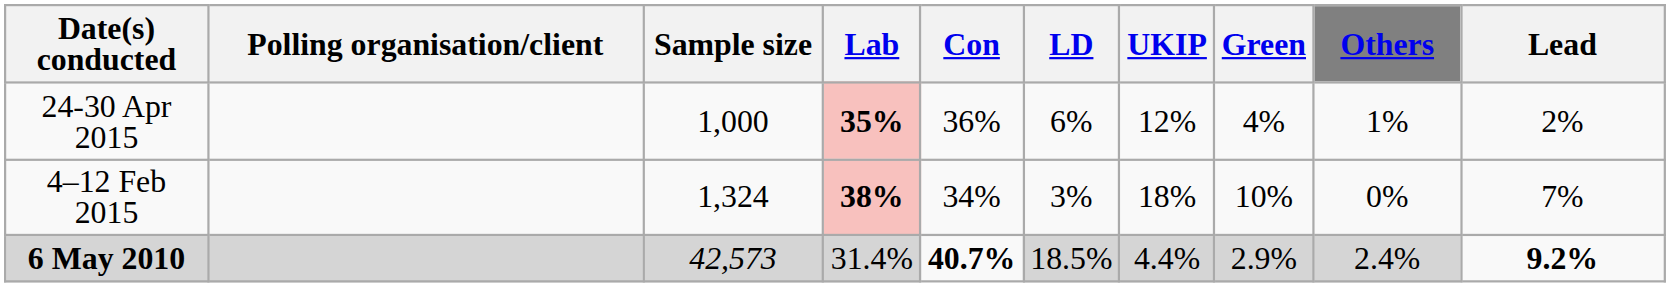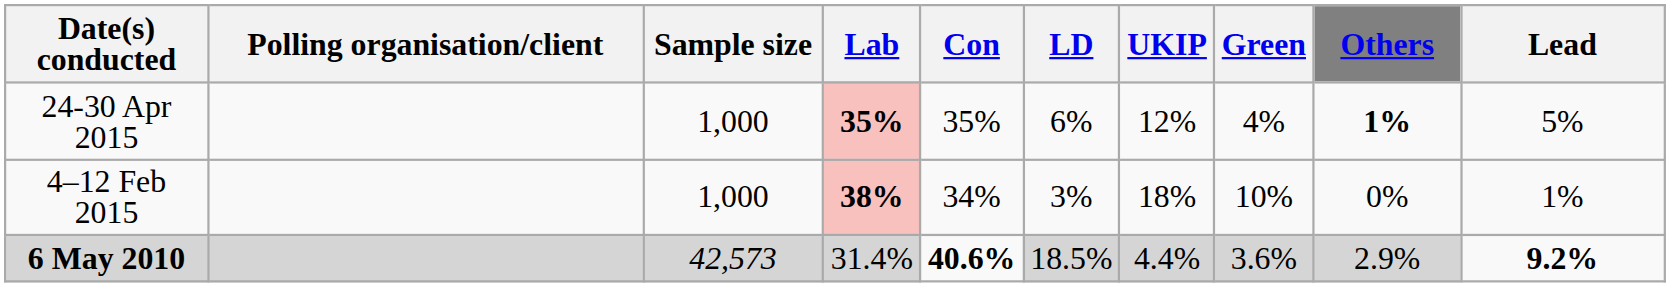(972, 121) 36% -> (972, 121) 35%
(1387, 121) normal -> (1387, 121) bold
(1562, 121) 2% -> (1562, 121) 5%
(733, 197) 1,324 -> (733, 197) 1,000
(1562, 197) 7% -> (1562, 197) 1%
(972, 259) 40.7% -> (972, 259) 40.6%
(1264, 259) 2.9% -> (1264, 259) 3.6%
(1387, 259) 2.4% -> (1387, 259) 2.9%
